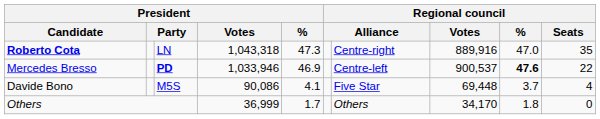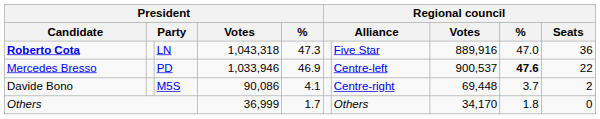(364, 50) Centre-right -> (357, 50) Five Star
(586, 50) 35 -> (586, 50) 36
(165, 68) bold -> (165, 68) normal
(357, 86) Five Star -> (364, 86) Centre-right
(589, 86) 4 -> (589, 86) 2
